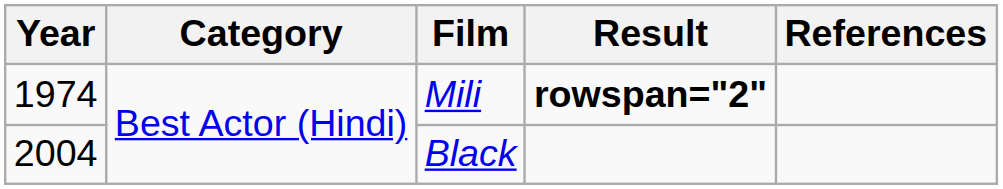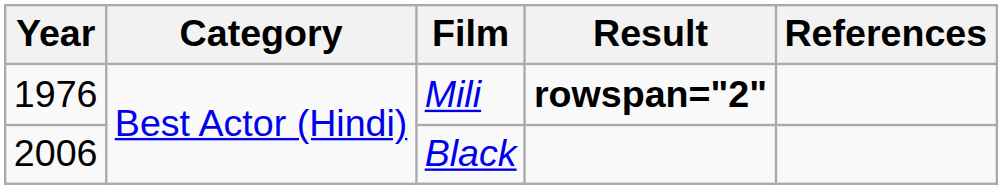(56, 93) 1974 -> (56, 93) 1976
(56, 153) 2004 -> (56, 153) 2006
